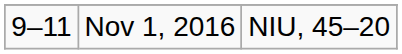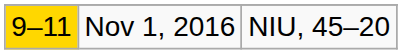(41, 26) no background -> (41, 26) gold background
